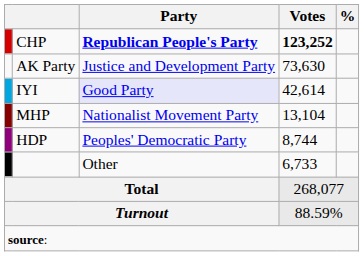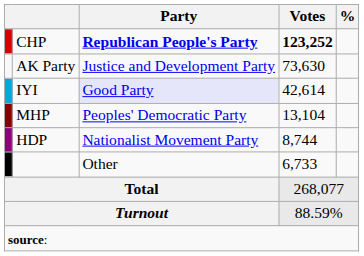(170, 115) Nationalist Movement Party -> (164, 115) Peoples' Democratic Party
(164, 139) Peoples' Democratic Party -> (170, 139) Nationalist Movement Party
